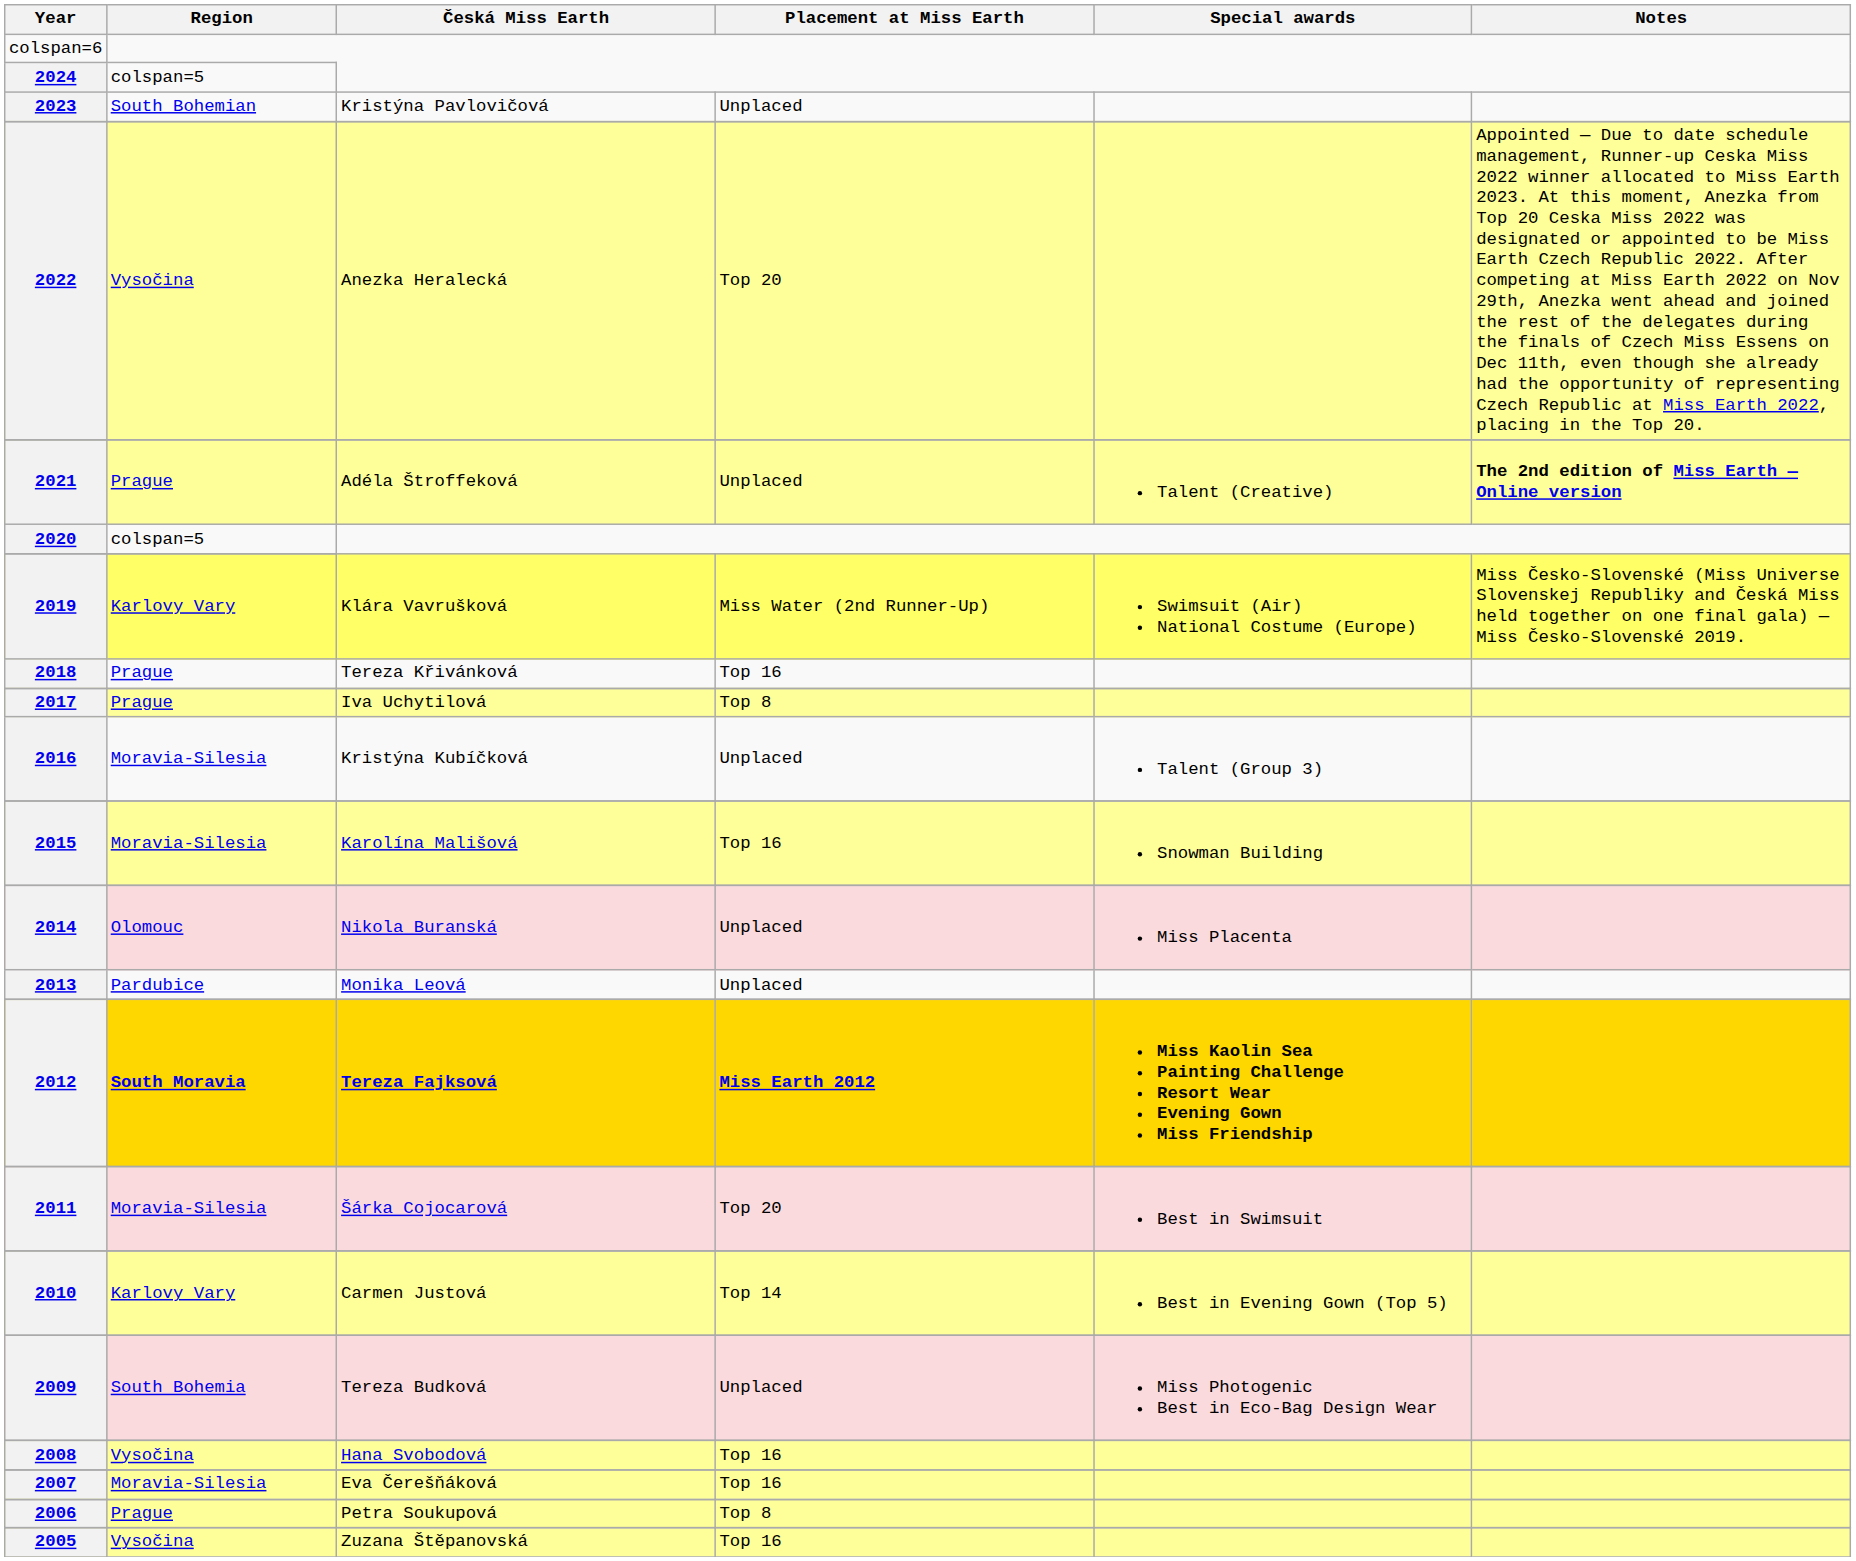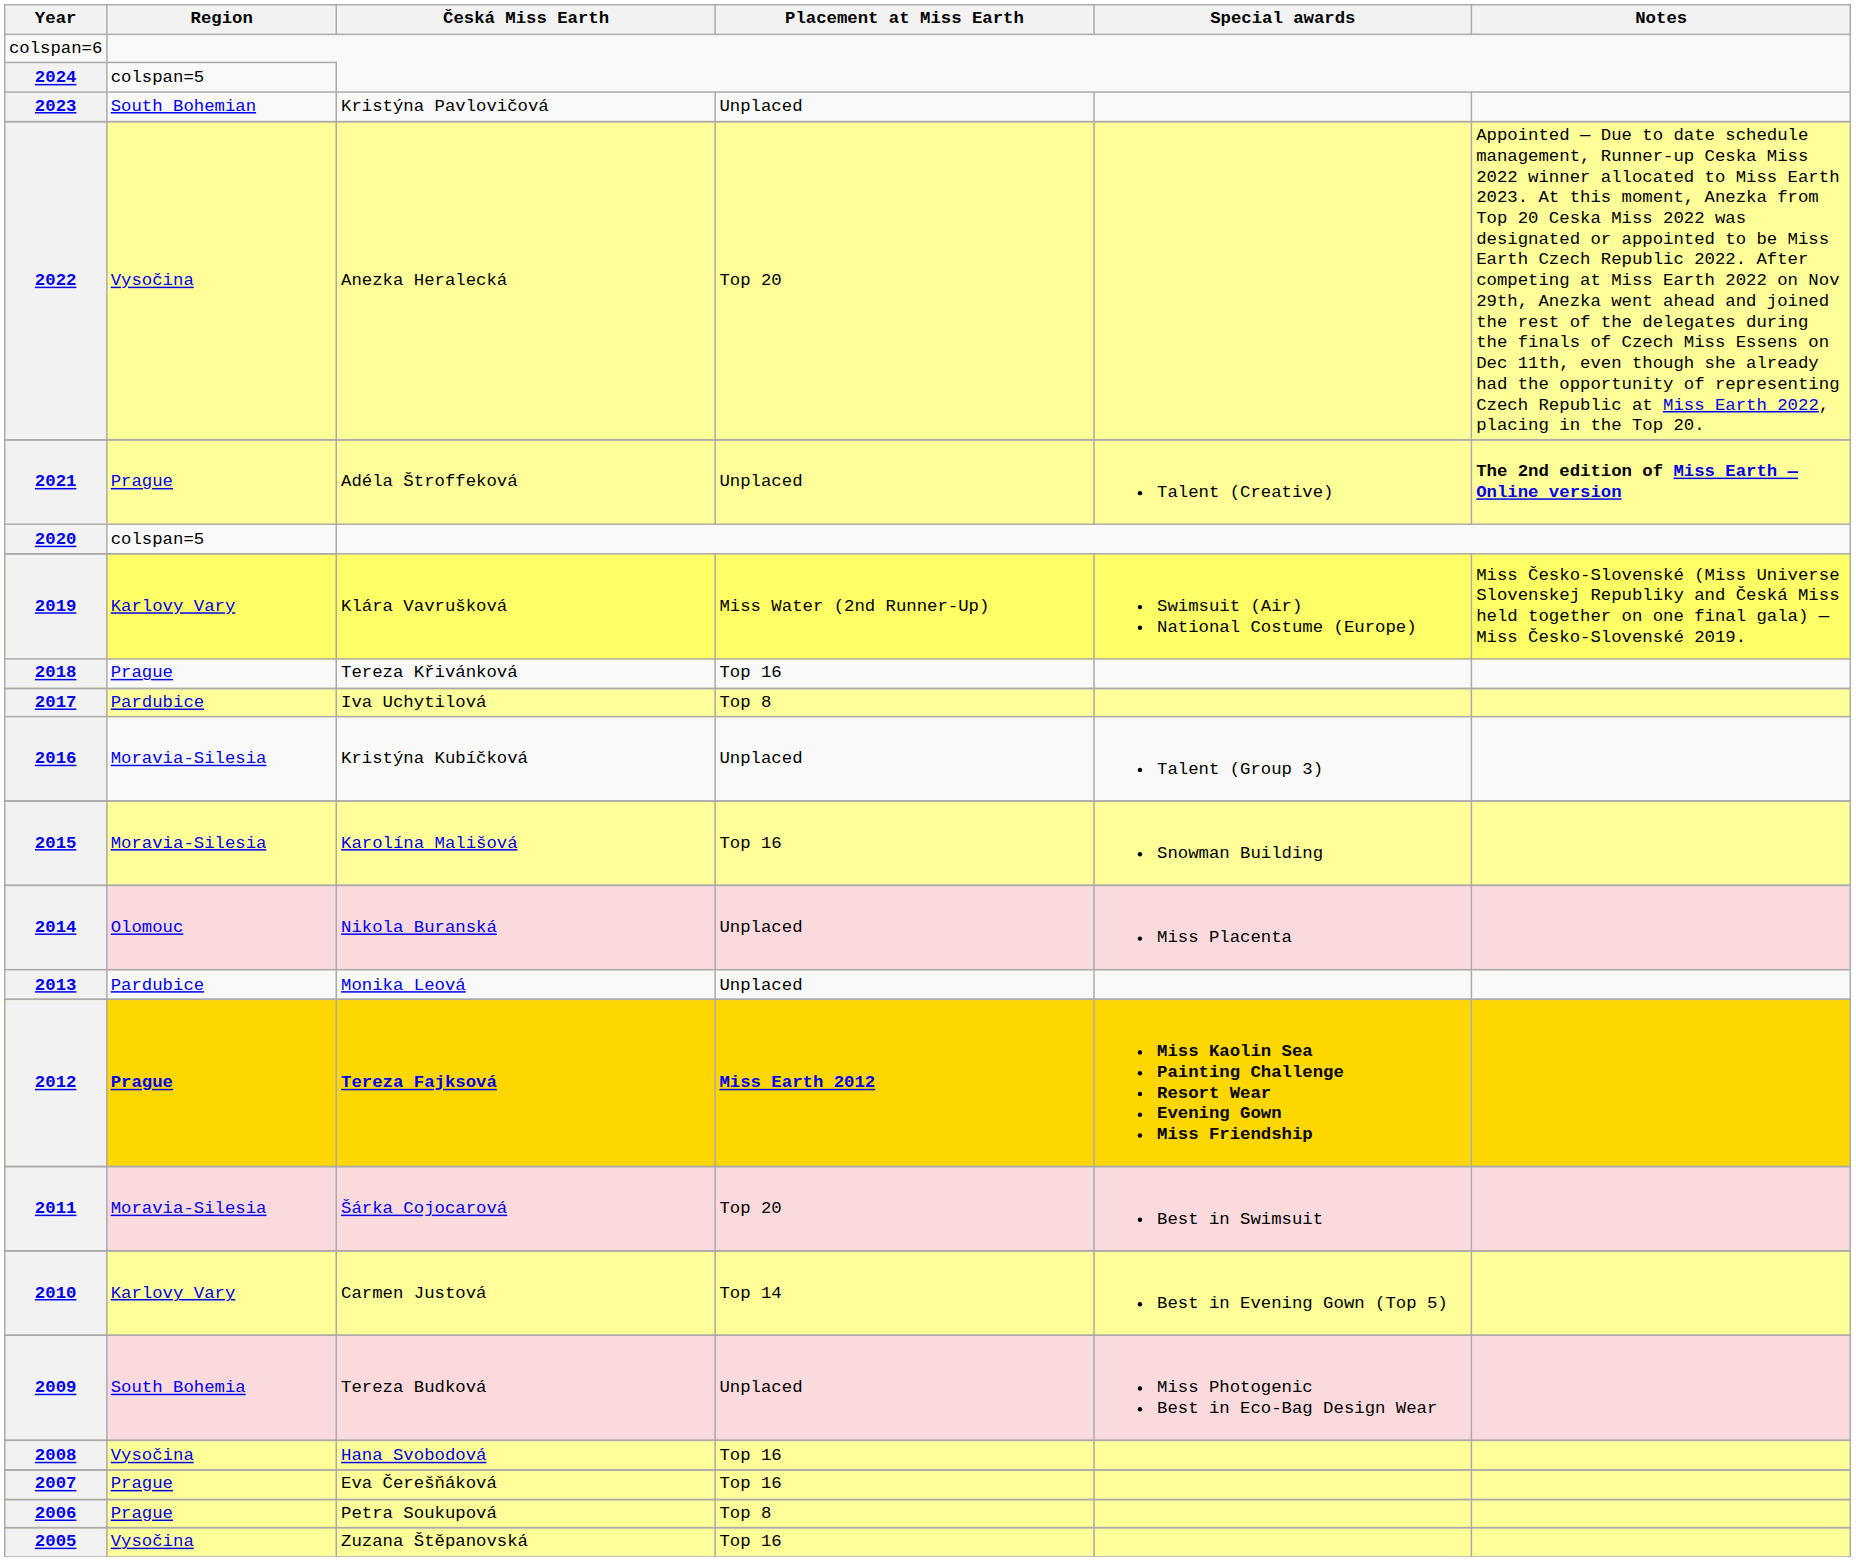(142, 702) Prague -> (157, 702) Pardubice
(178, 1083) South Moravia -> (142, 1083) Prague
(189, 1484) Moravia-Silesia -> (142, 1484) Prague
